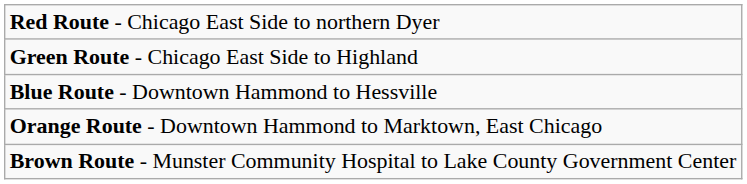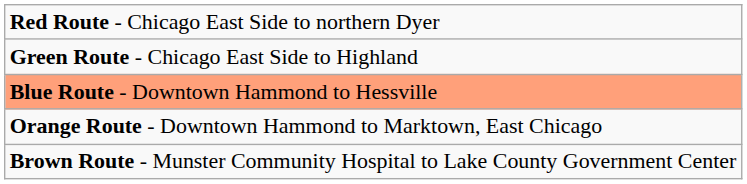(223, 91) no background -> (223, 91) lightsalmon background
